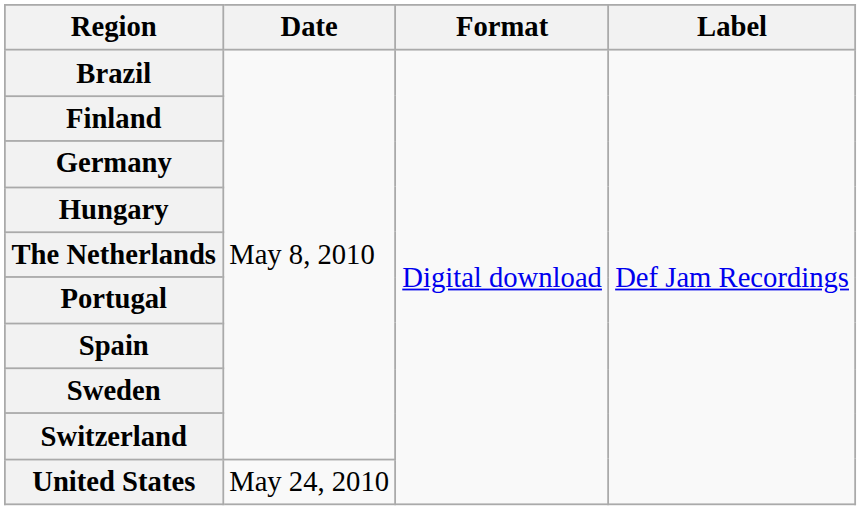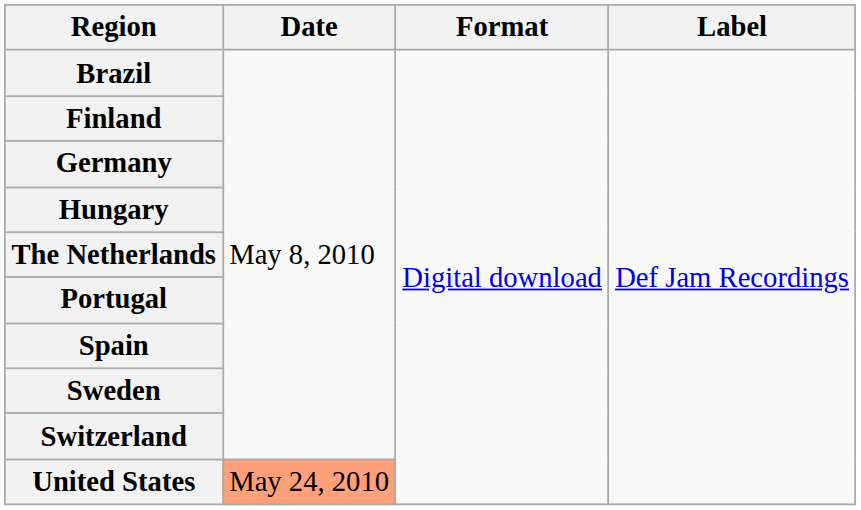(309, 481) no background -> (309, 481) lightsalmon background
